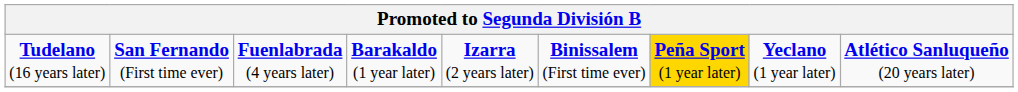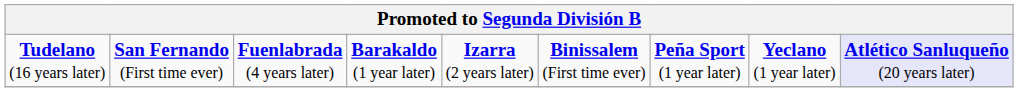(700, 60) gold background -> (700, 60) no background
(927, 60) no background -> (927, 60) lavender background
